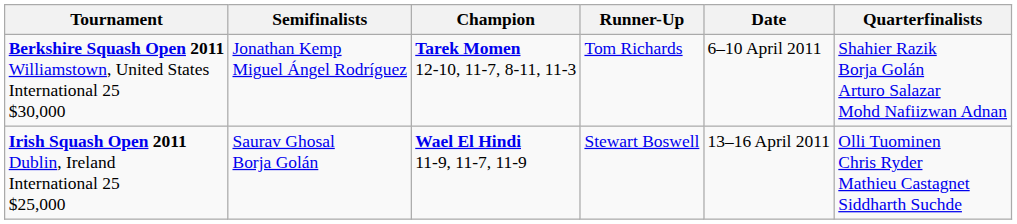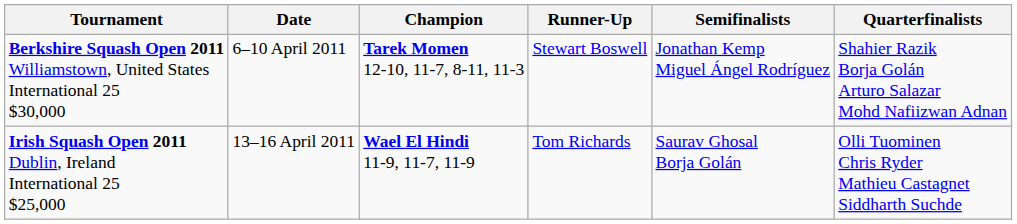columns swapped: (769, 19) <-> (320, 19)
(634, 48) Tom Richards -> (590, 48) Stewart Boswell
(642, 141) Stewart Boswell -> (582, 141) Tom Richards
